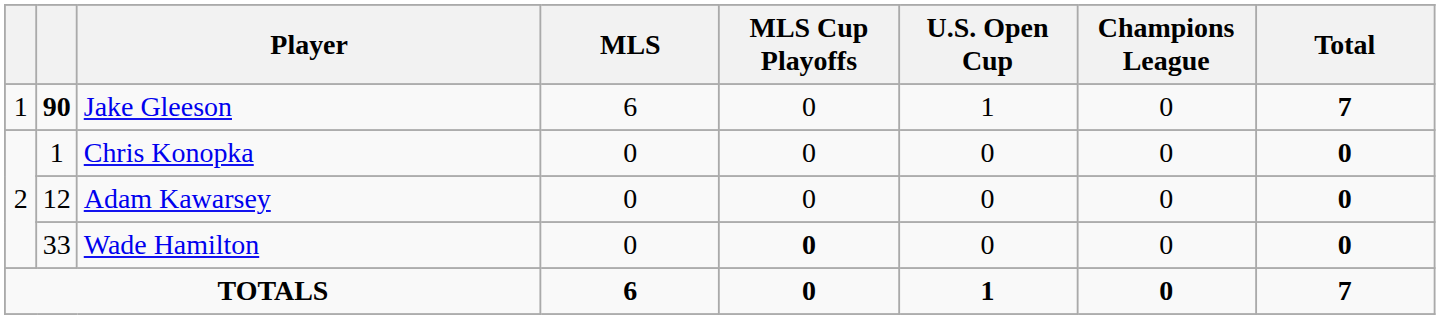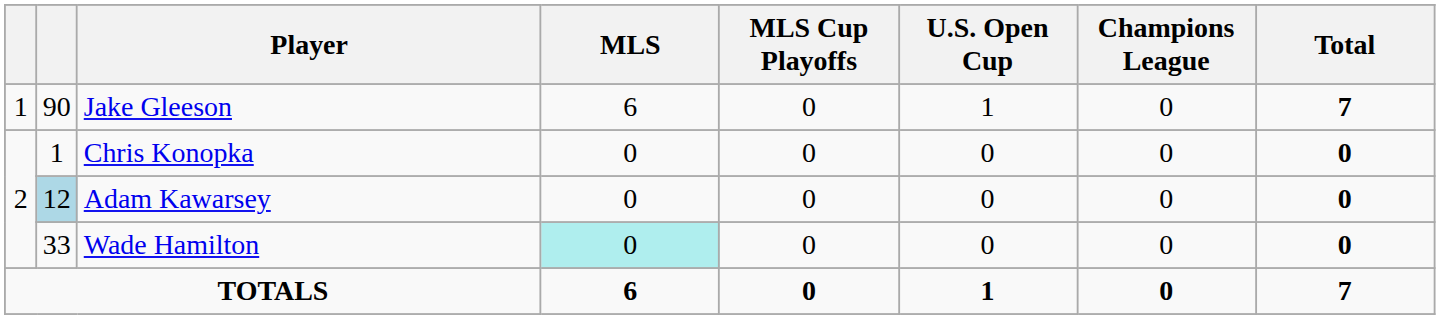(57, 106) bold -> (57, 106) normal
(57, 199) no background -> (57, 199) lightblue background
(630, 245) no background -> (630, 245) paleturquoise background
(809, 245) bold -> (809, 245) normal
